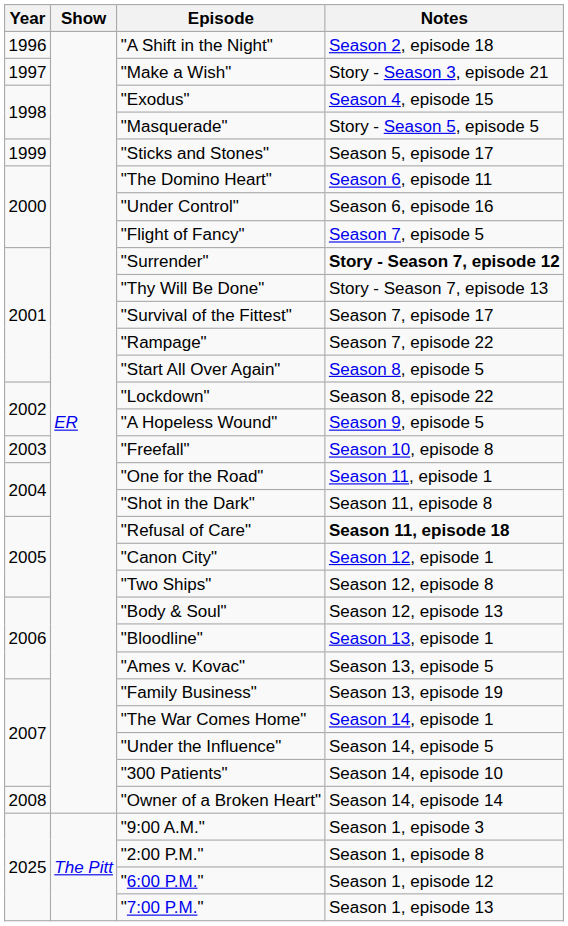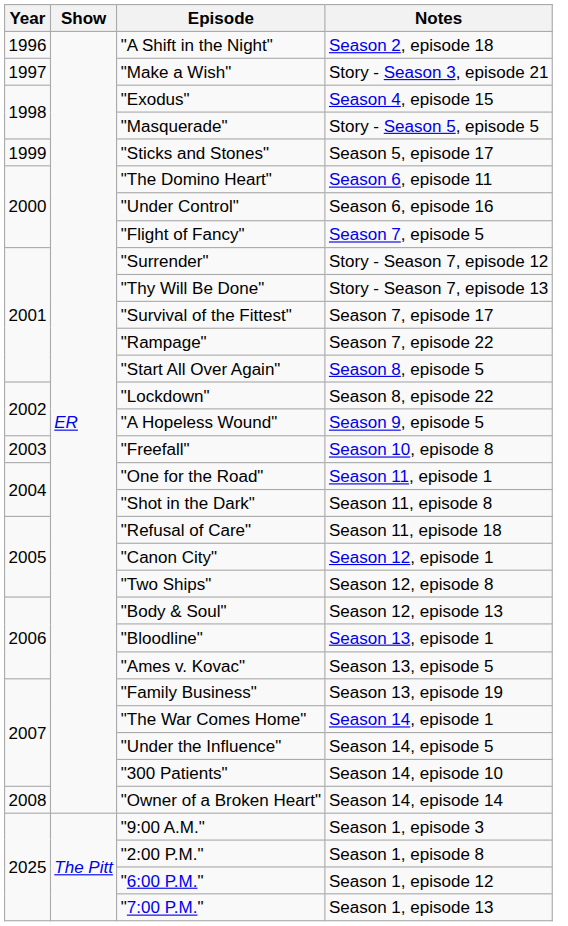(444, 261) bold -> (439, 261) normal
(419, 530) bold -> (415, 530) normal
